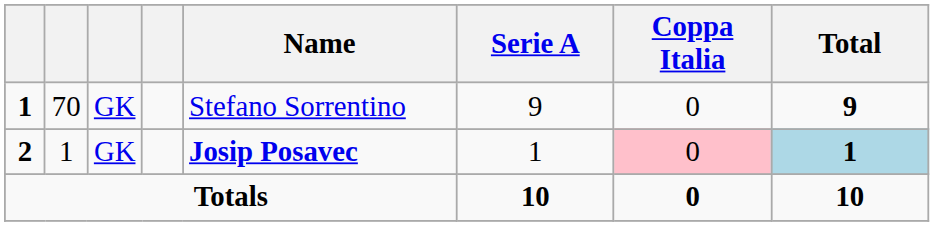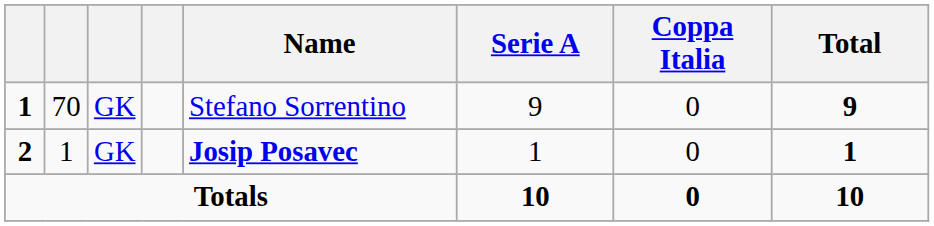(693, 151) pink background -> (693, 151) no background
(850, 151) lightblue background -> (850, 151) no background
